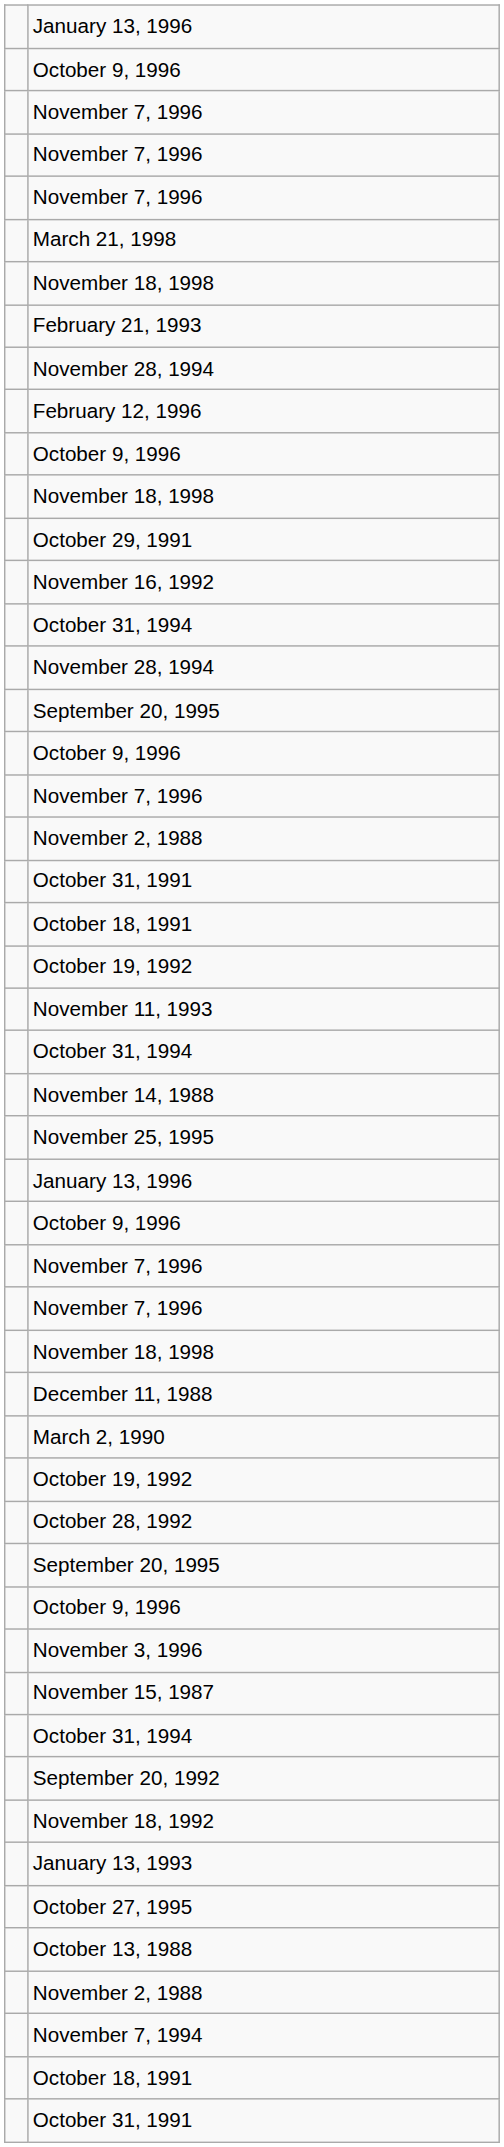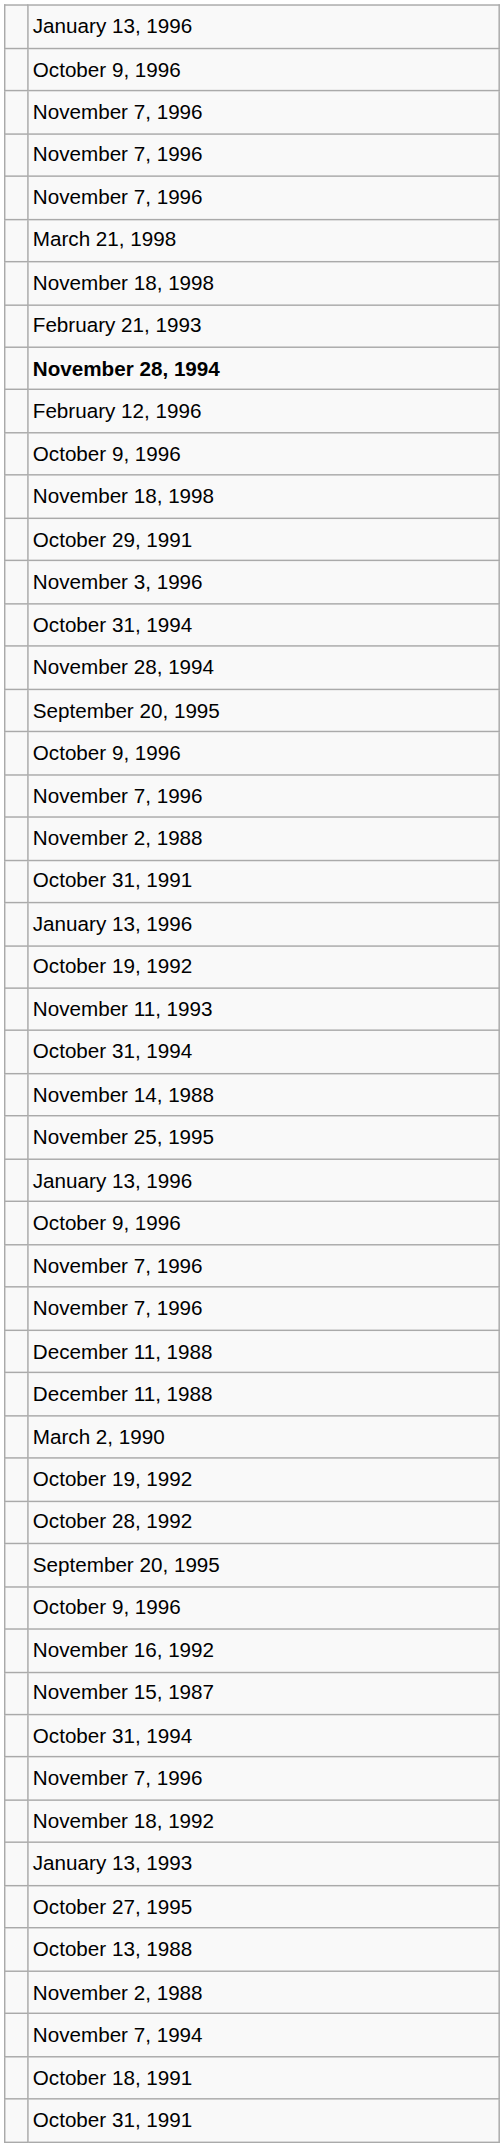(123, 368) normal -> (126, 368) bold
(123, 582) November 16, 1992 -> (118, 582) November 3, 1996
(113, 923) October 18, 1991 -> (113, 923) January 13, 1996
(123, 1351) November 18, 1998 -> (123, 1351) December 11, 1988
(118, 1650) November 3, 1996 -> (123, 1650) November 16, 1992
(126, 1778) September 20, 1992 -> (118, 1778) November 7, 1996
